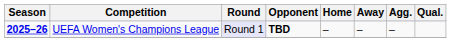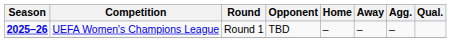(244, 29) lavender background -> (244, 29) no background
(279, 29) bold -> (279, 29) normal
